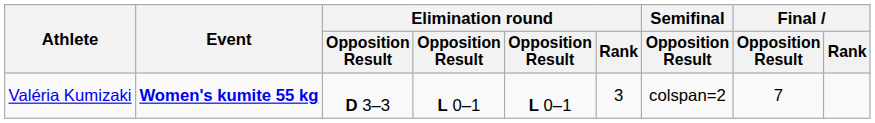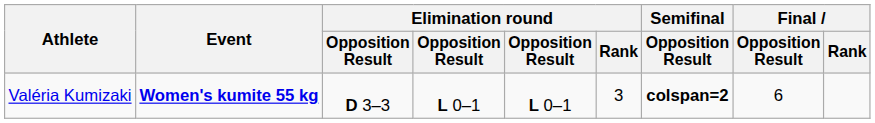(687, 96) normal -> (687, 96) bold
(779, 96) 7 -> (779, 96) 6
